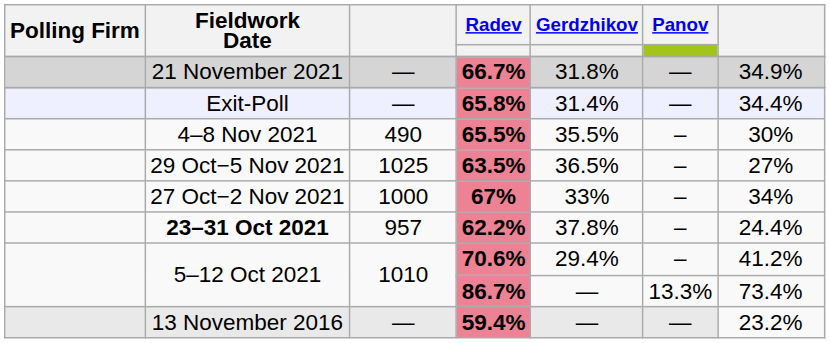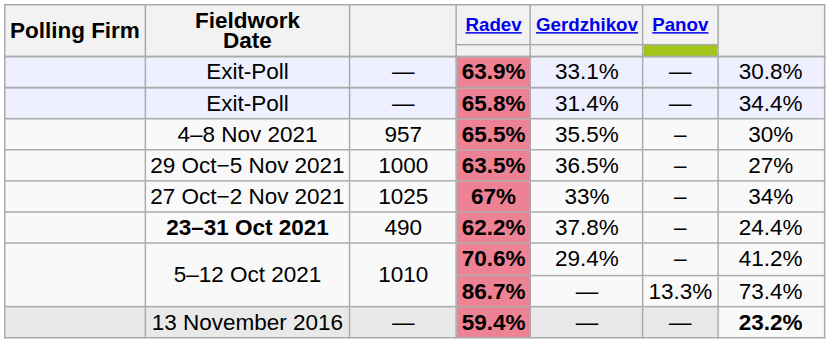- row: (494, 72)
+ row: (494, 72)
(403, 134) 490 -> (403, 134) 957
(403, 165) 1025 -> (403, 165) 1000
(403, 196) 1000 -> (403, 196) 1025
(403, 228) 957 -> (403, 228) 490
(771, 321) normal -> (771, 321) bold
